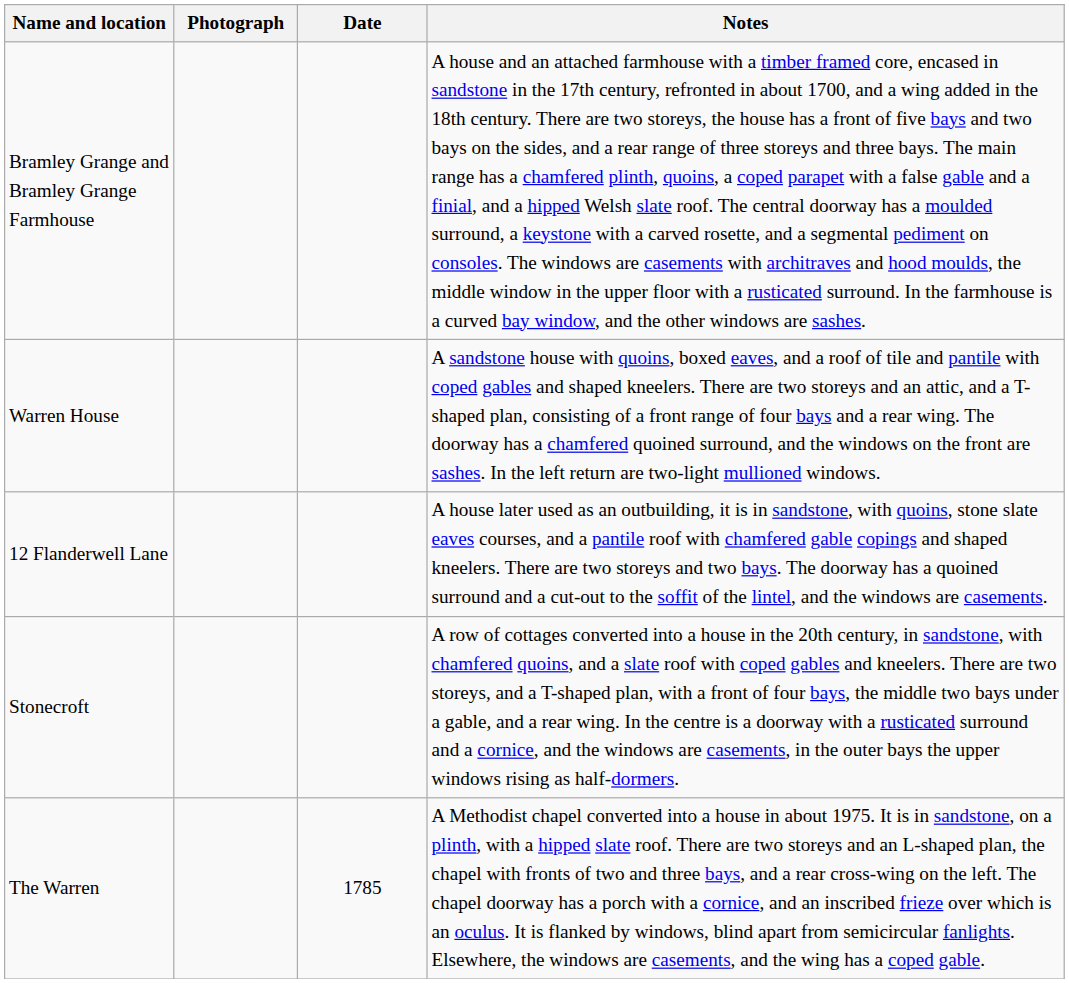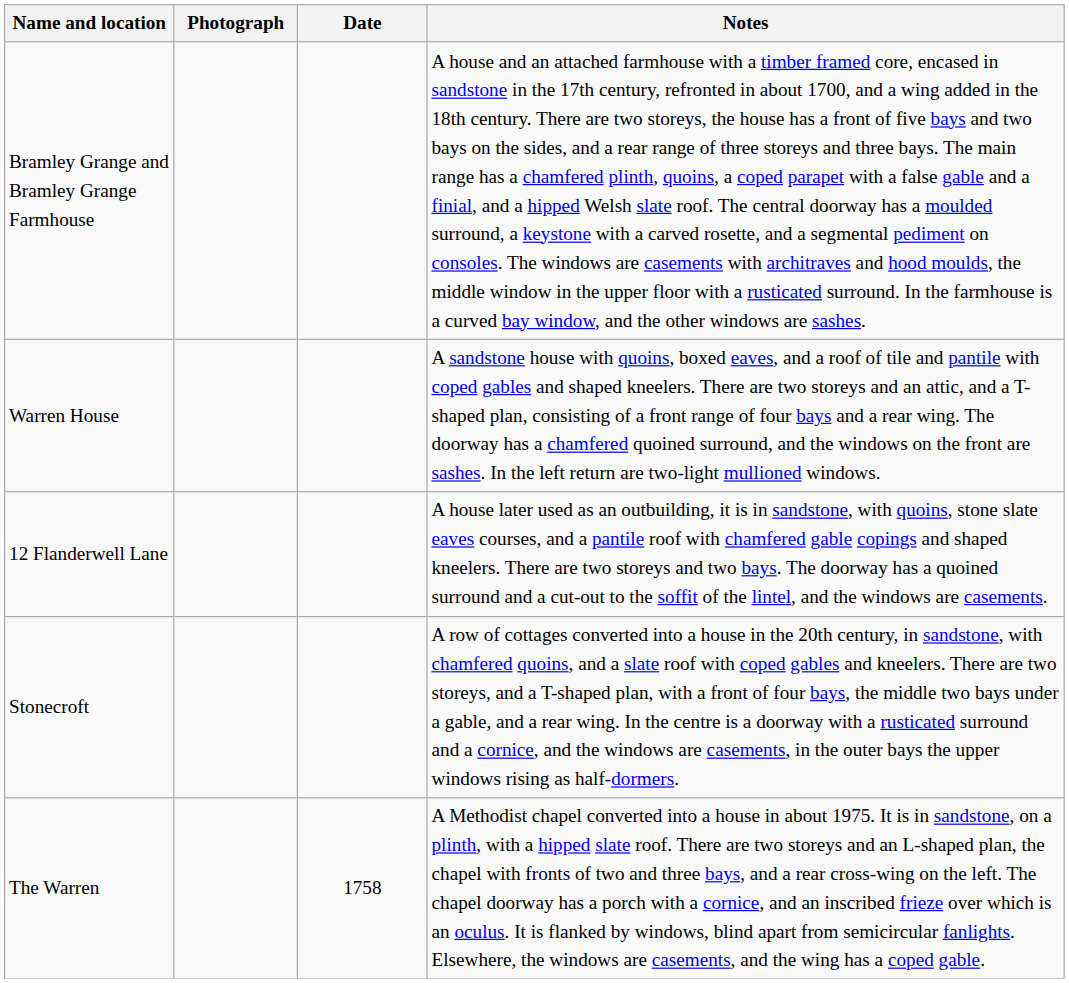(362, 888) 1785 -> (362, 888) 1758
